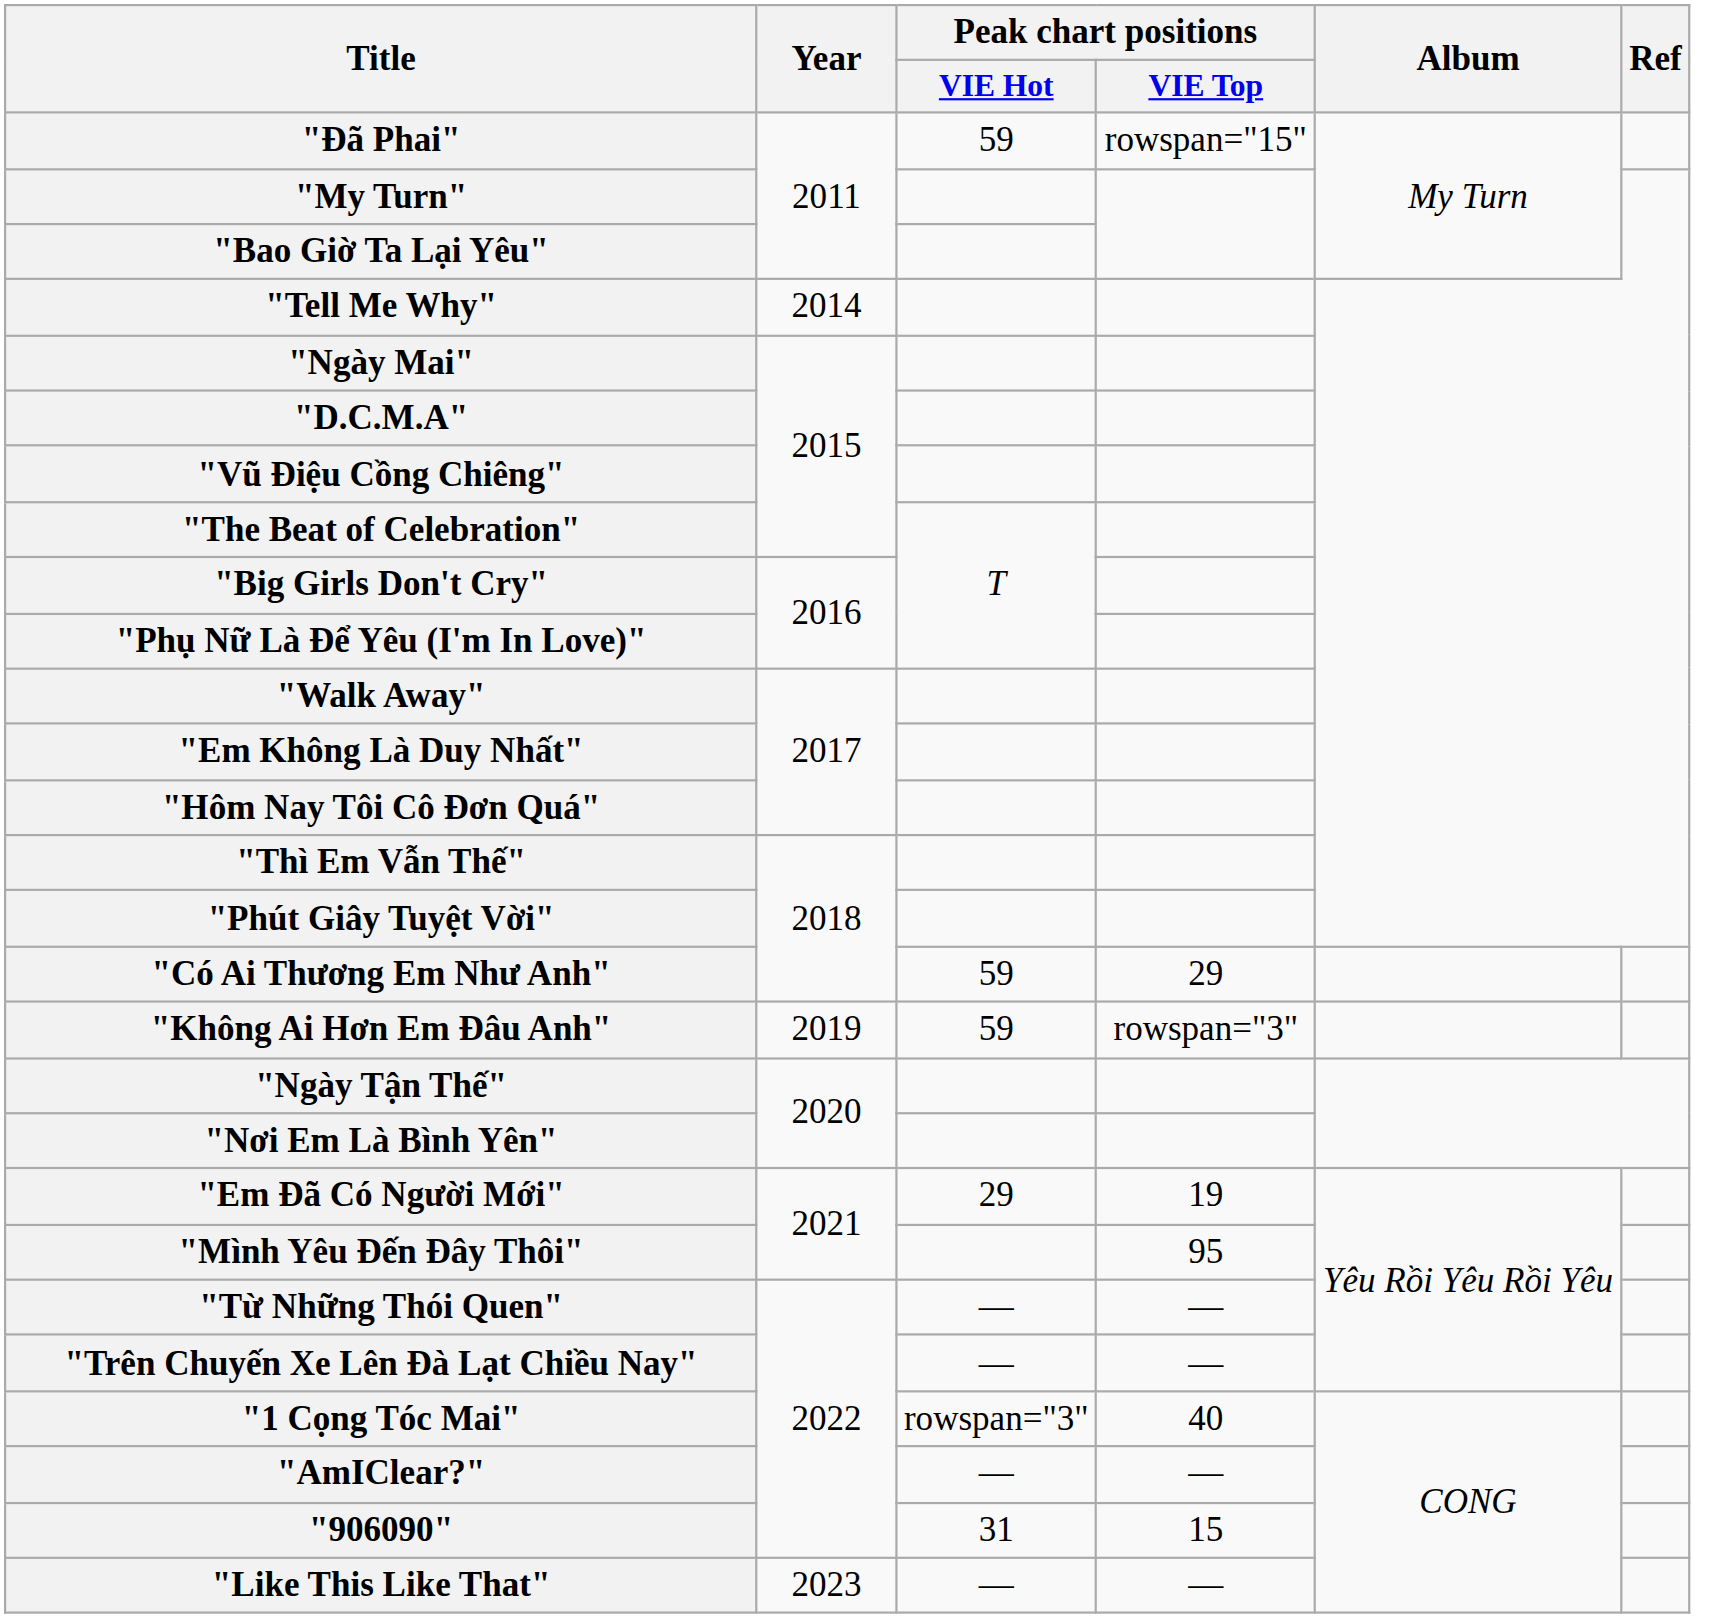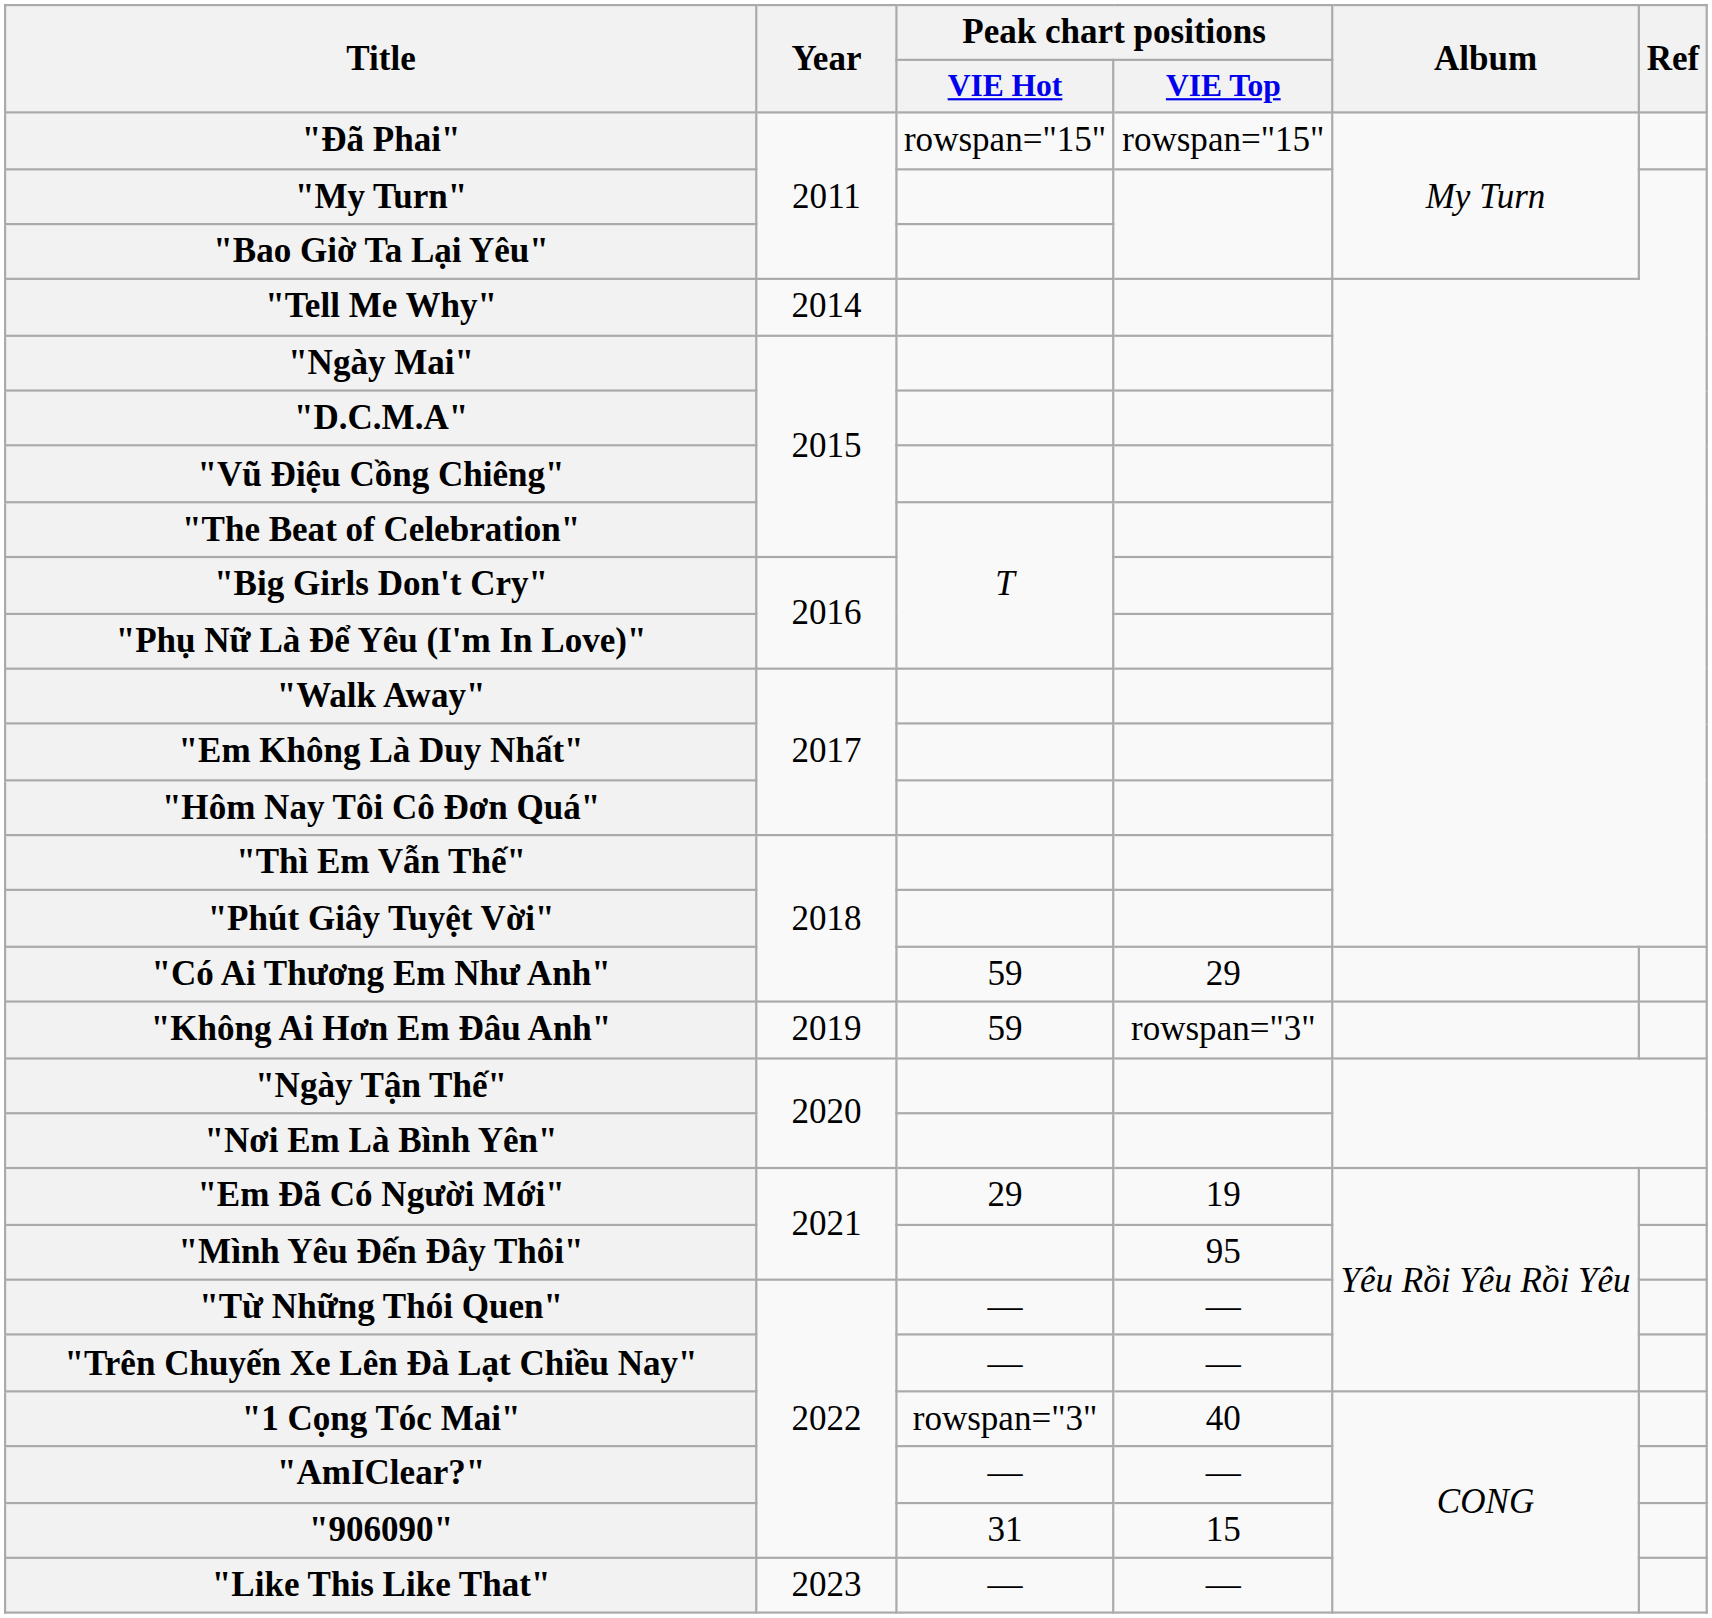(996, 139) 59 -> (1005, 139) rowspan="15"
